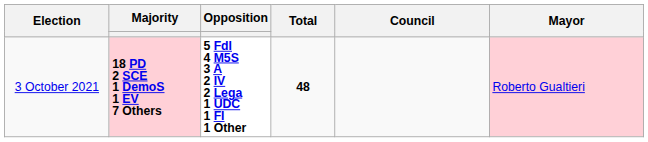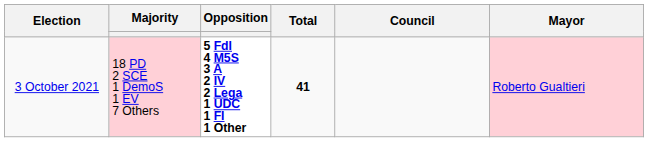(138, 87) bold -> (138, 87) normal
(303, 87) 48 -> (303, 87) 41
